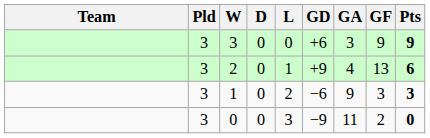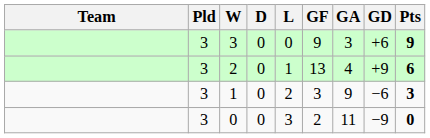columns swapped: (381, 17) <-> (318, 17)
